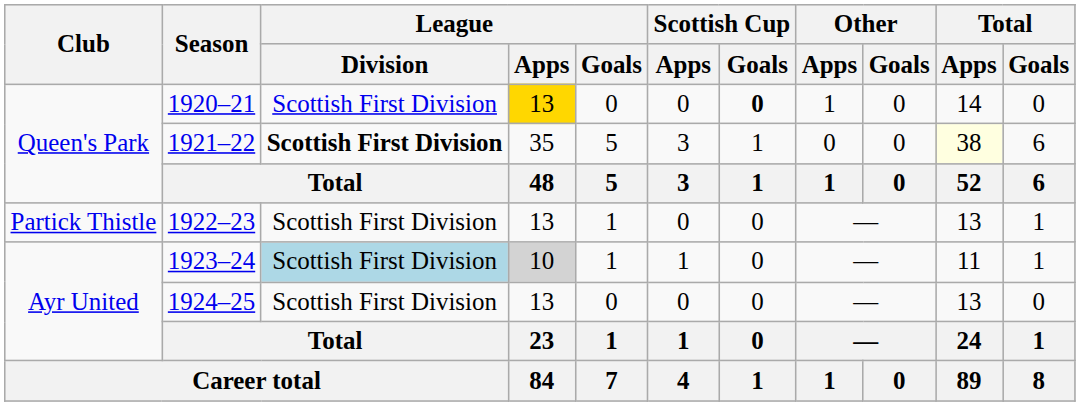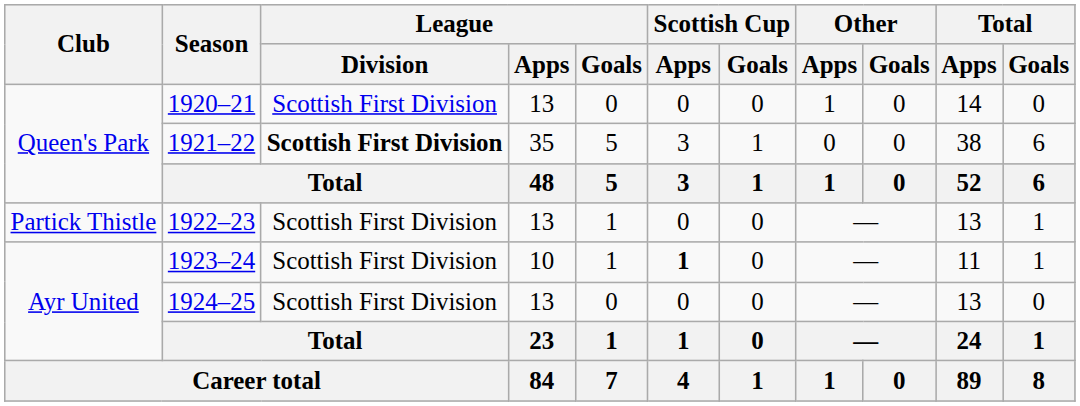(542, 103) gold background -> (542, 103) no background
(757, 103) bold -> (757, 103) normal
(969, 143) lightyellow background -> (969, 143) no background
(385, 261) lightblue background -> (385, 261) no background
(542, 261) lightgrey background -> (542, 261) no background
(683, 261) normal -> (683, 261) bold
